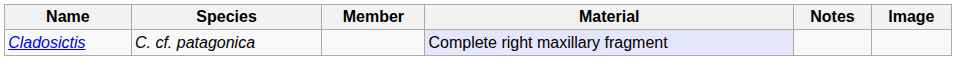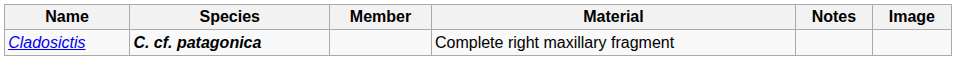(195, 42) normal -> (197, 42) bold
(548, 42) lavender background -> (555, 42) no background
